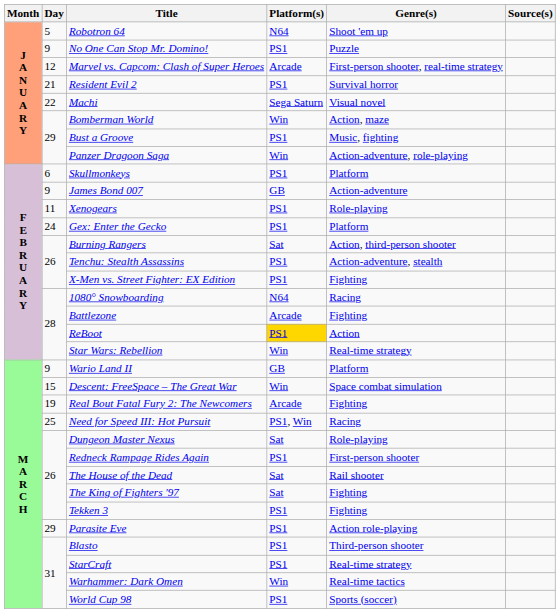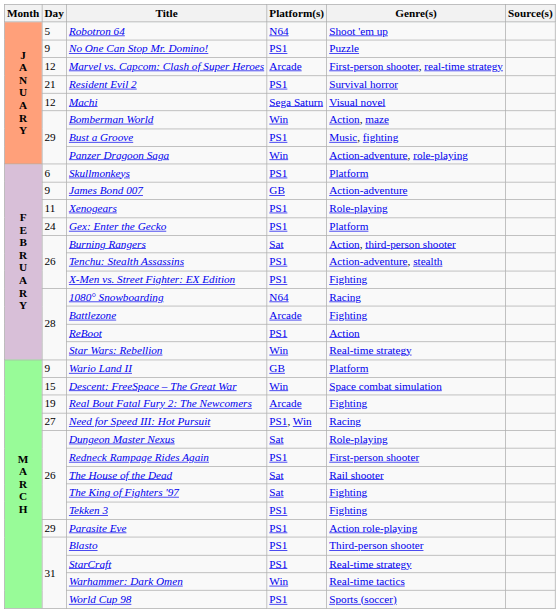(50, 102) 22 -> (50, 102) 12
(278, 333) gold background -> (278, 333) no background
(50, 421) 25 -> (50, 421) 27
